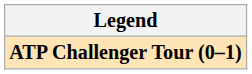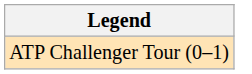(125, 52) bold -> (119, 52) normal
